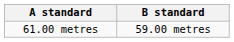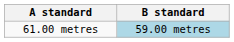(173, 30) no background -> (173, 30) lightblue background
